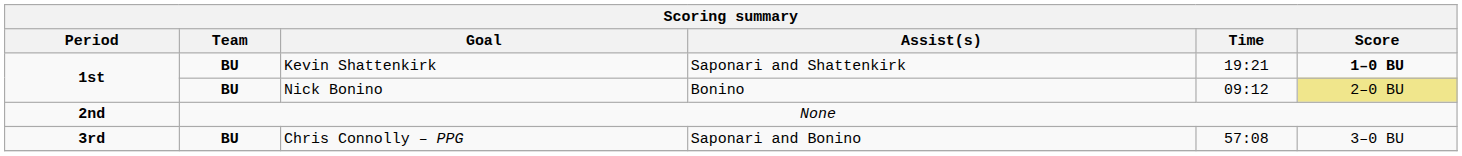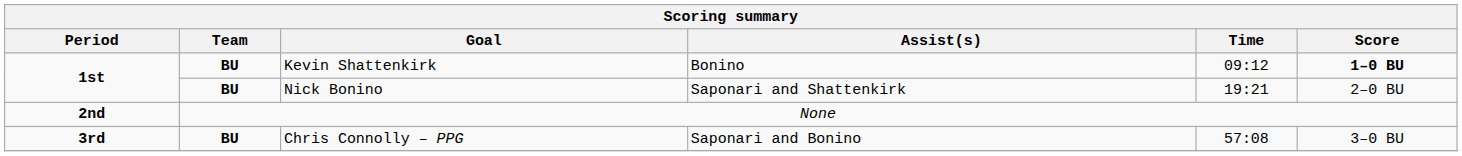(798, 65) Saponari and Shattenkirk -> (718, 65) Bonino
(1246, 65) 19:21 -> (1246, 65) 09:12
(718, 90) Bonino -> (798, 90) Saponari and Shattenkirk
(1246, 90) 09:12 -> (1246, 90) 19:21
(1377, 90) khaki background -> (1377, 90) no background
